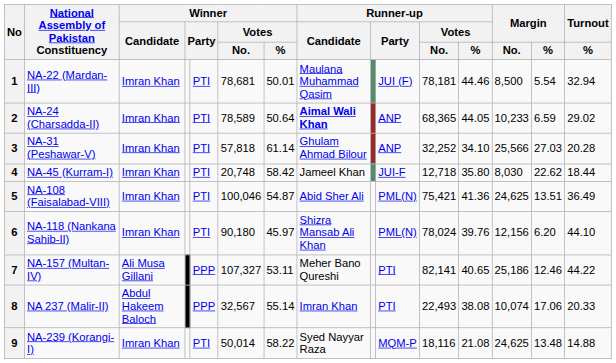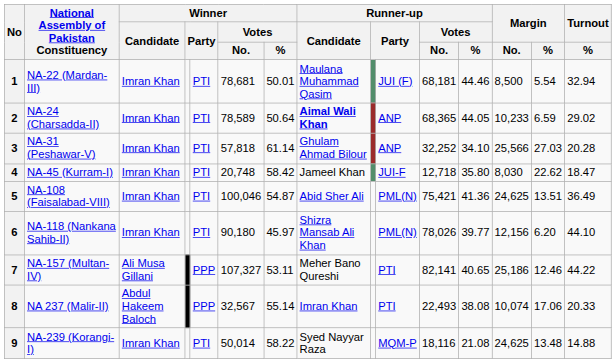(439, 81) 78,181 -> (439, 81) 68,181
(581, 172) 18.44 -> (581, 172) 18.47
(439, 233) 78,024 -> (439, 233) 78,026
(475, 233) 39.76 -> (475, 233) 39.77
